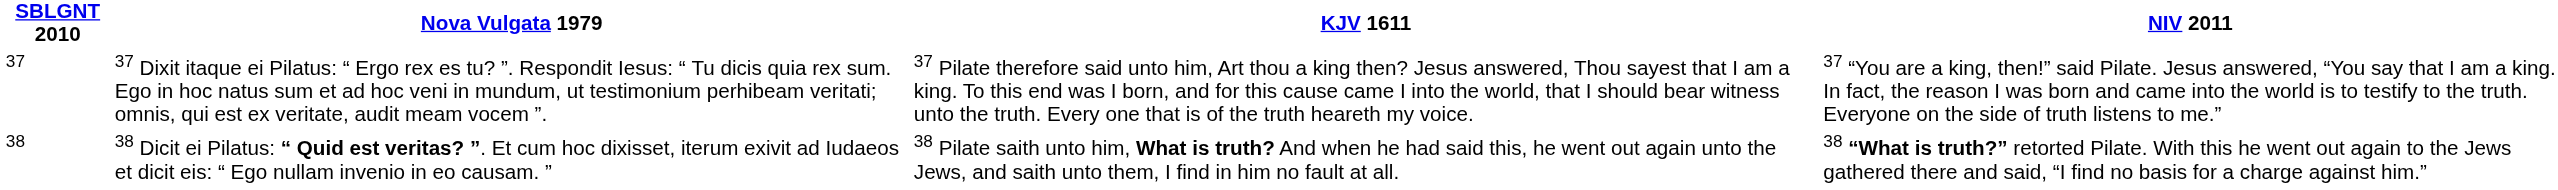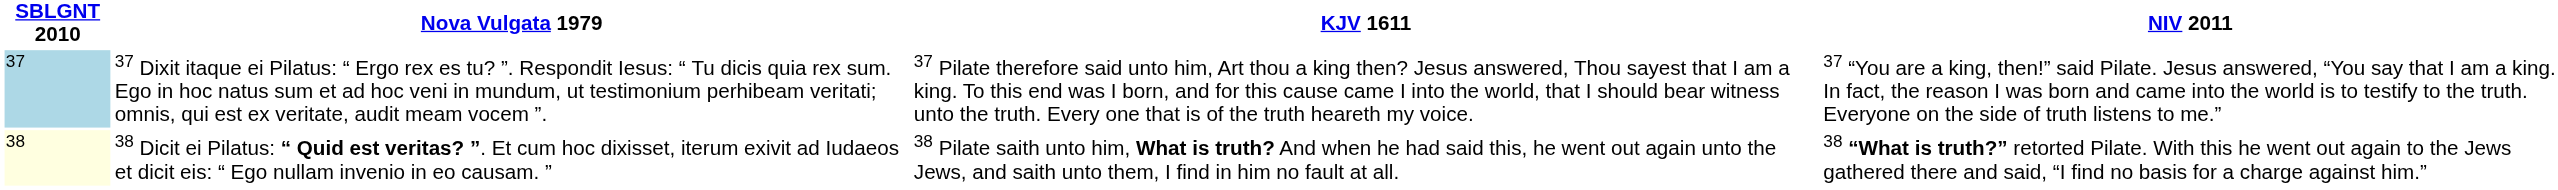(15, 61) no background -> (15, 61) lightblue background
(15, 142) no background -> (15, 142) lightyellow background
